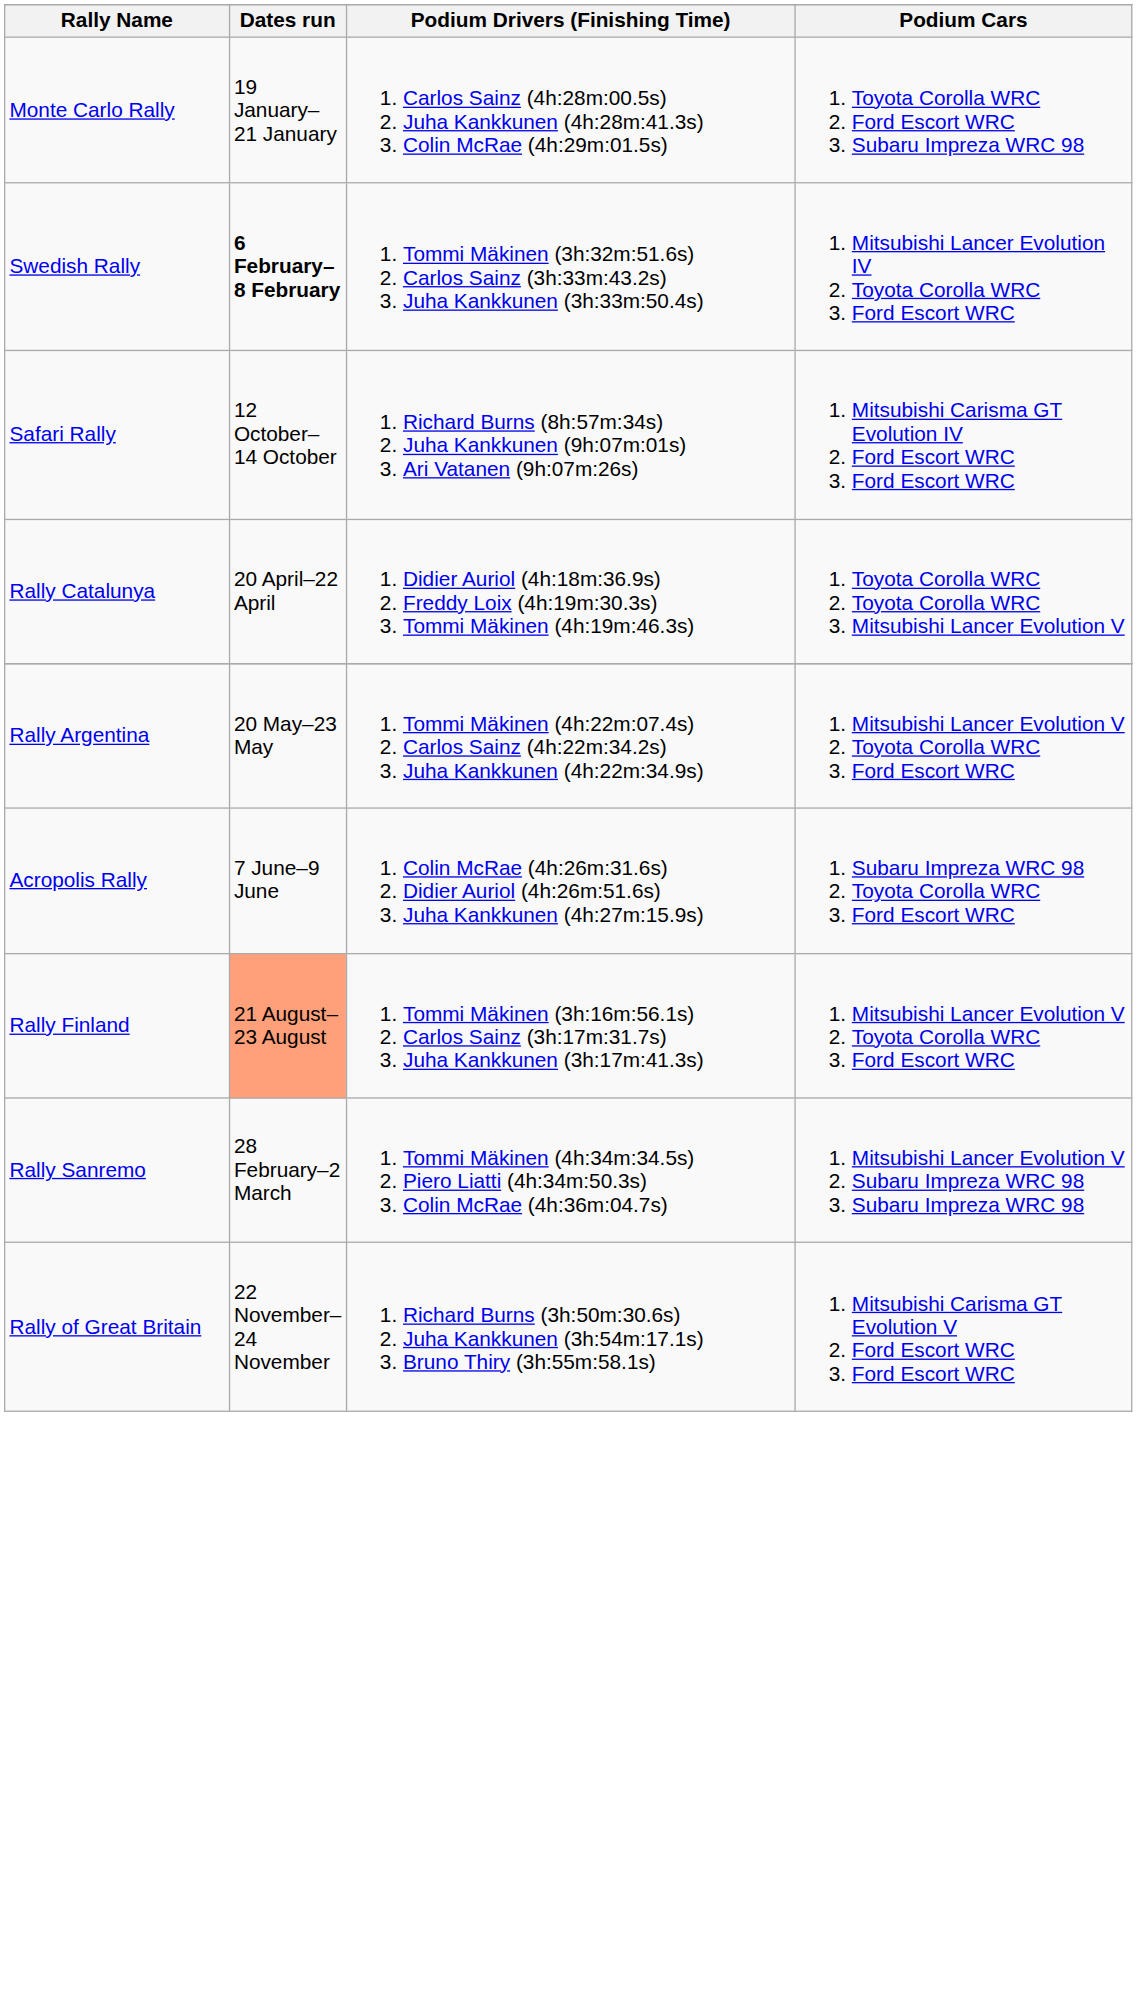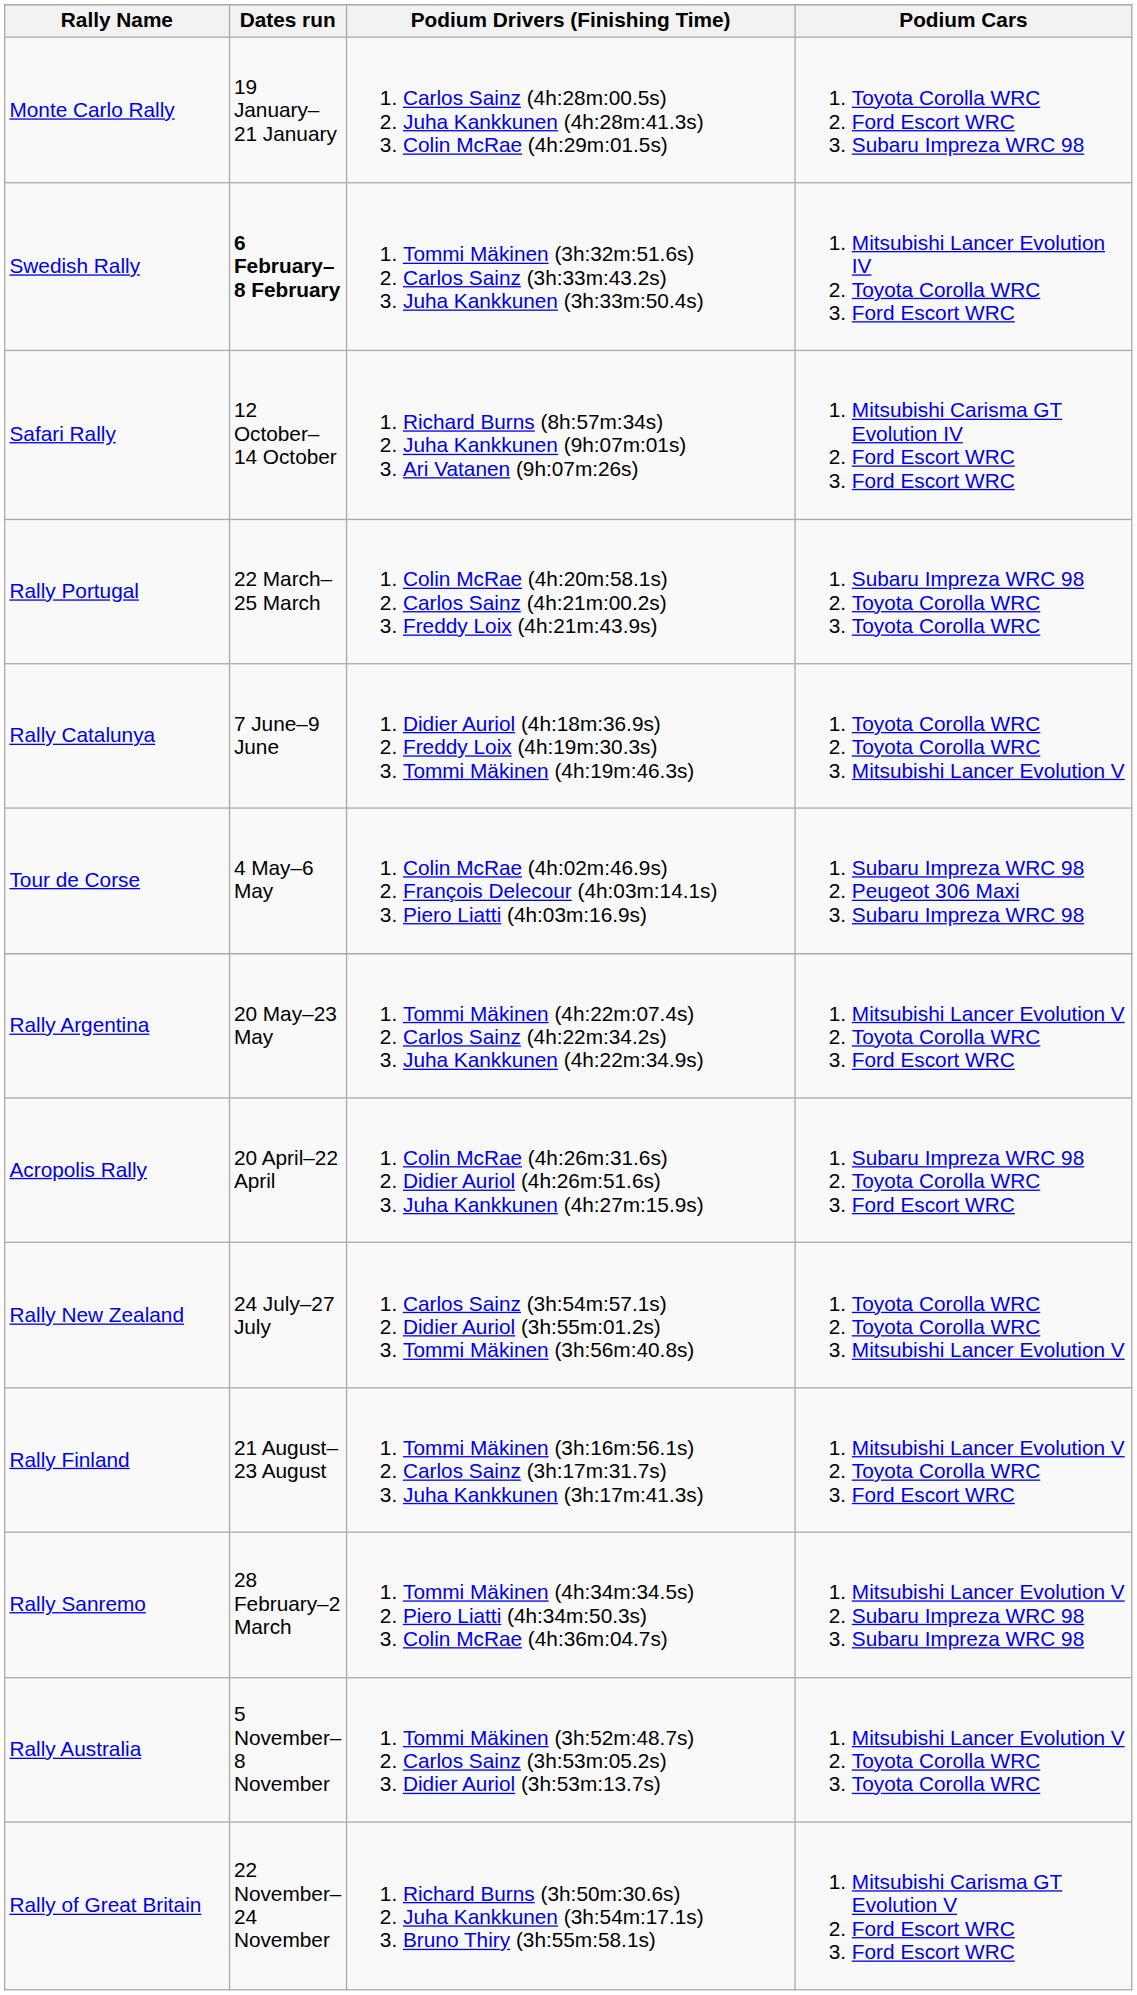+ row: (74, 591)
(286, 591) 20 April–22 April -> (277, 735) 7 June–9 June
+ row: (75, 880)
(277, 880) 7 June–9 June -> (286, 1170) 20 April–22 April
+ row: (97, 1314)
(286, 1025) lightsalmon background -> (286, 1459) no background
+ row: (75, 1749)
